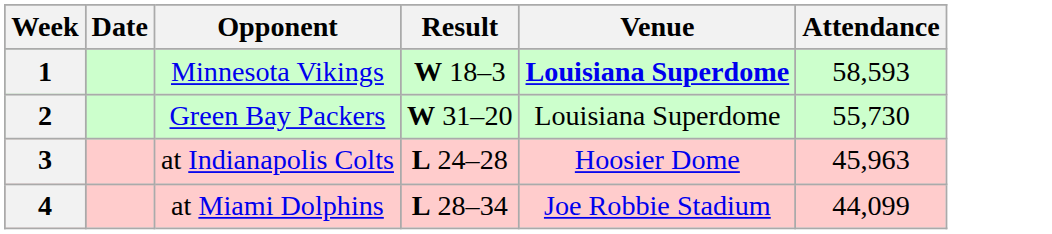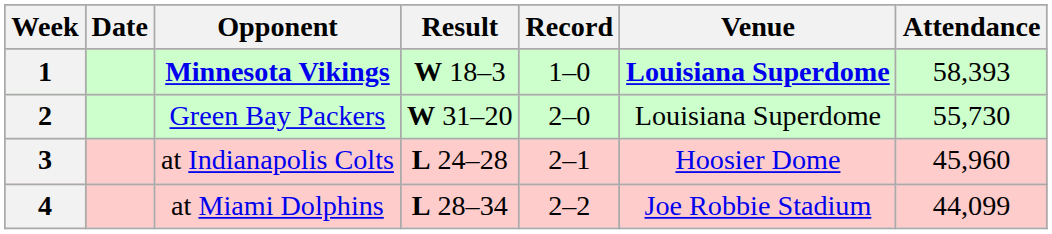+ column: (569, 26)
(277, 71) normal -> (277, 71) bold
(871, 71) 58,593 -> (972, 71) 58,393
(871, 160) 45,963 -> (972, 160) 45,960
